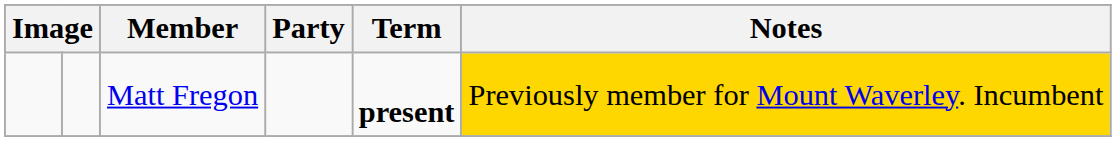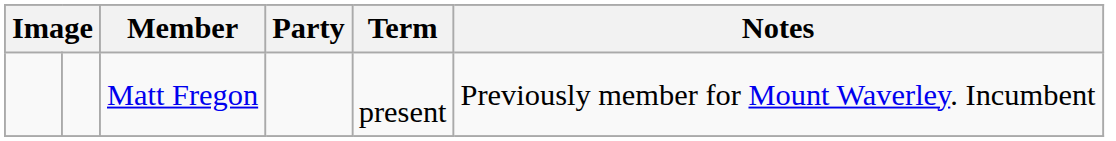(407, 111) bold -> (403, 111) normal
(786, 93) gold background -> (778, 93) no background
